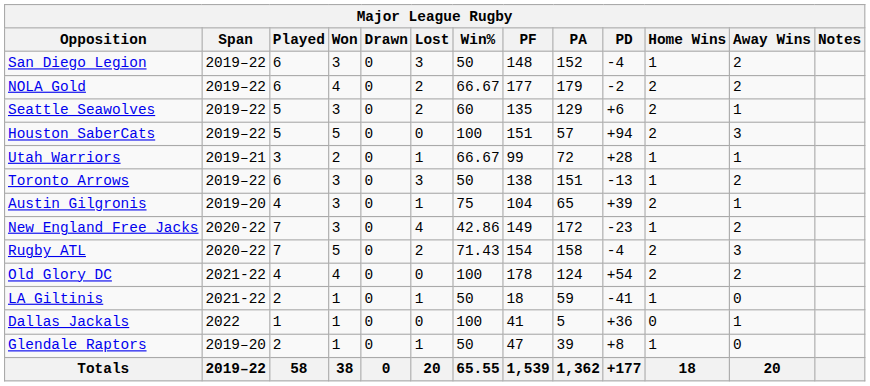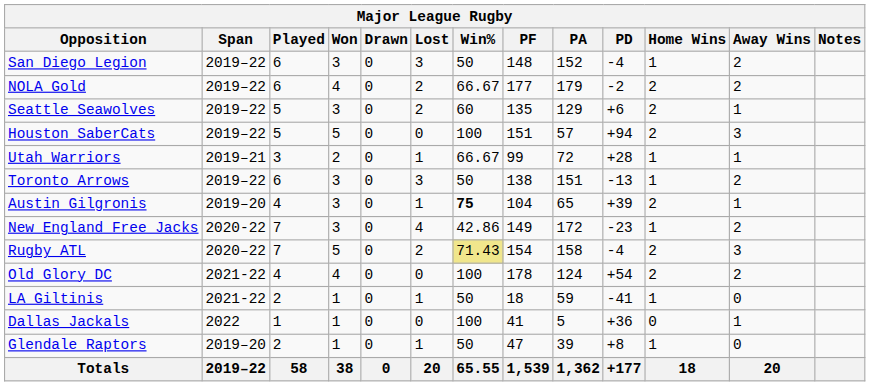(465, 204) normal -> (465, 204) bold
(478, 251) no background -> (478, 251) khaki background
